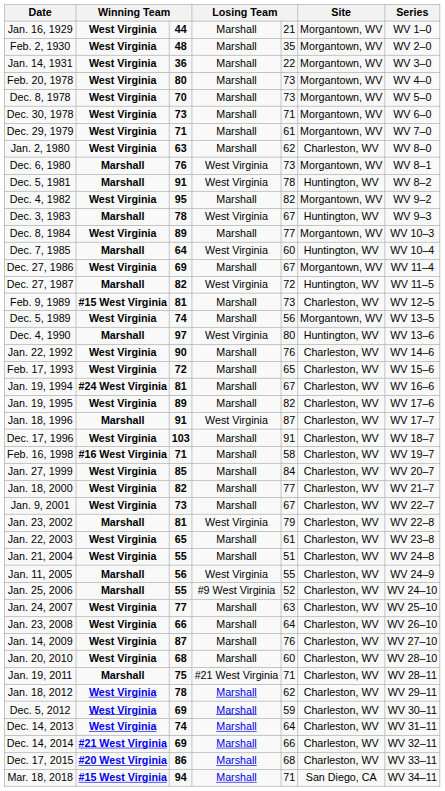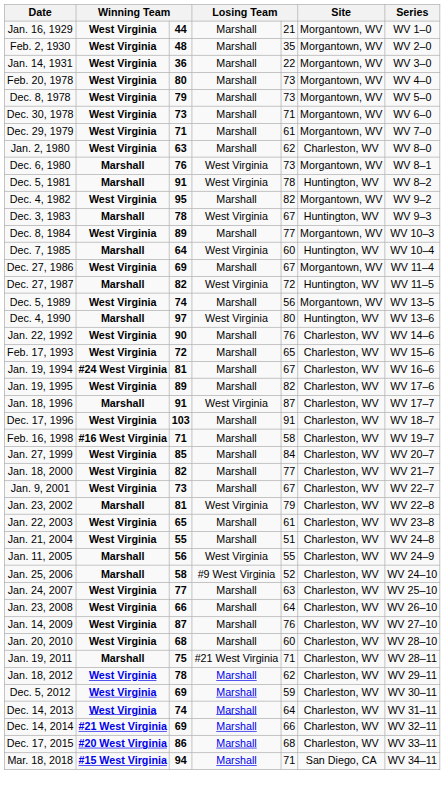(181, 98) 70 -> (181, 98) 79
- row: (40, 302)
(181, 591) 55 -> (181, 574) 58
